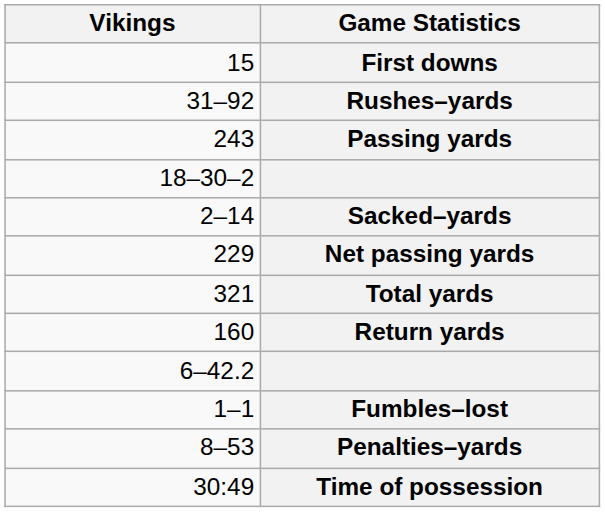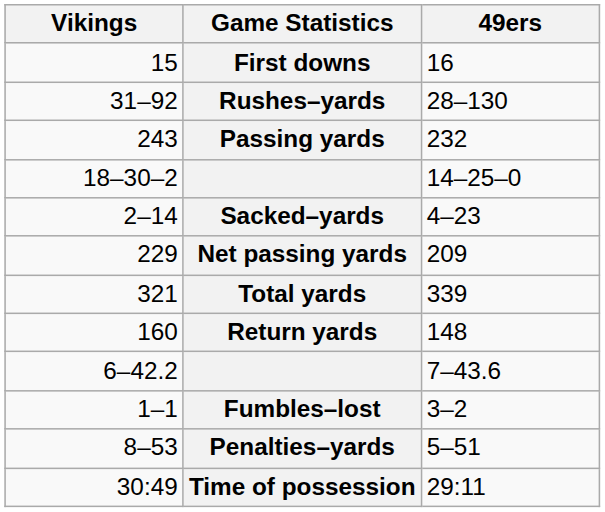+ column: (510, 23)
